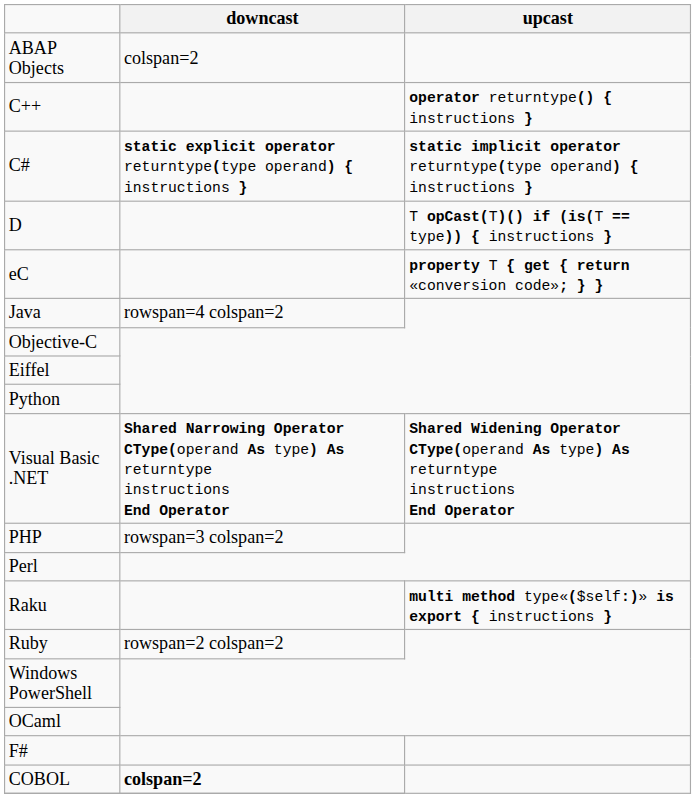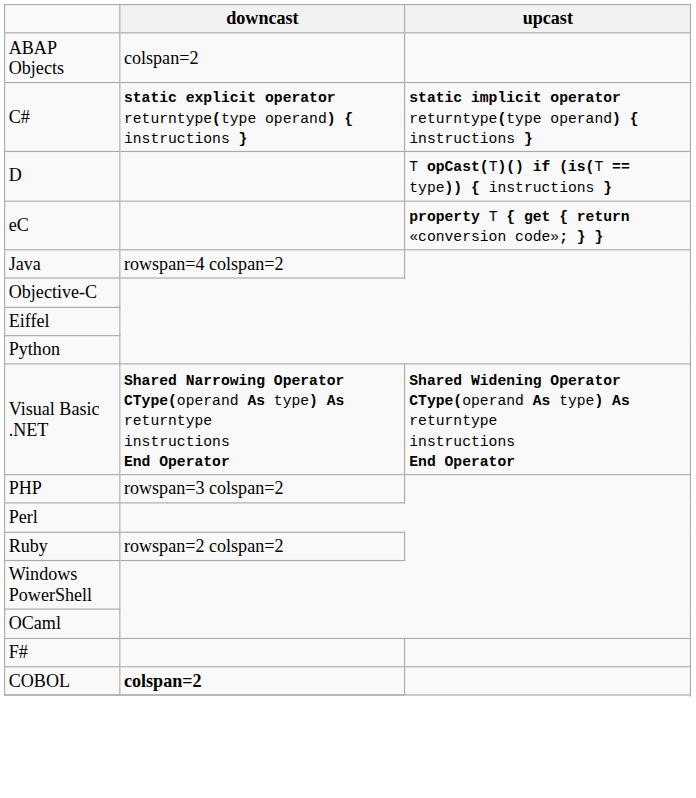- row: (25, 106)
- row: (28, 605)
